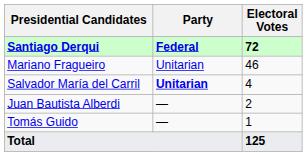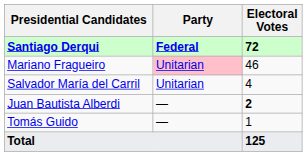(180, 65) no background -> (180, 65) pink background
(182, 84) bold -> (180, 84) normal
(249, 103) normal -> (249, 103) bold
